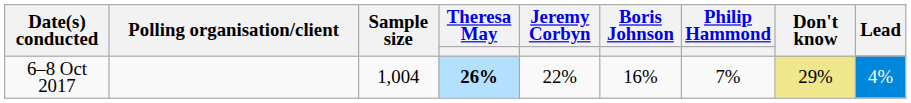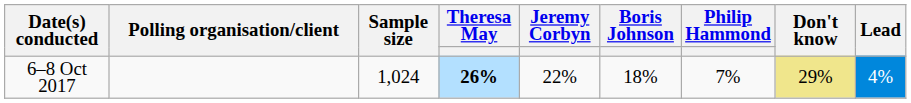(398, 76) 1,004 -> (398, 76) 1,024
(640, 76) 16% -> (640, 76) 18%
